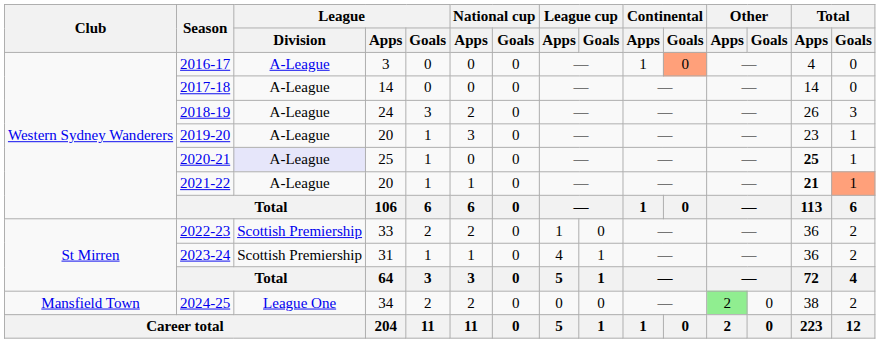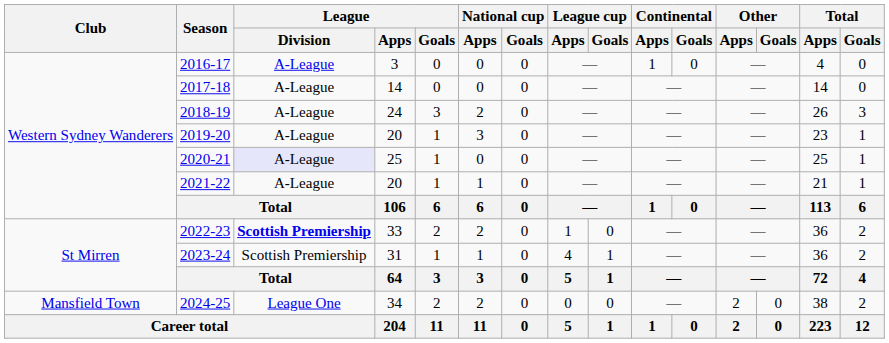(685, 64) lightsalmon background -> (694, 64) no background
(811, 159) bold -> (820, 159) normal
(811, 183) bold -> (820, 183) normal
(853, 183) lightsalmon background -> (862, 183) no background
(300, 231) normal -> (304, 231) bold
(727, 302) lightgreen background -> (736, 302) no background
